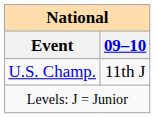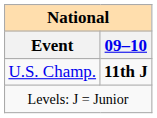(125, 71) normal -> (126, 71) bold
